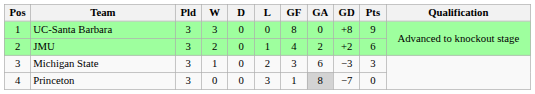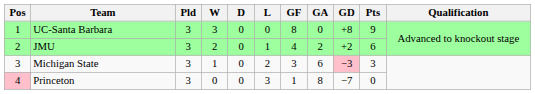(347, 64) no background -> (347, 64) pink background
(18, 81) no background -> (18, 81) pink background
(320, 81) lightgrey background -> (320, 81) no background
